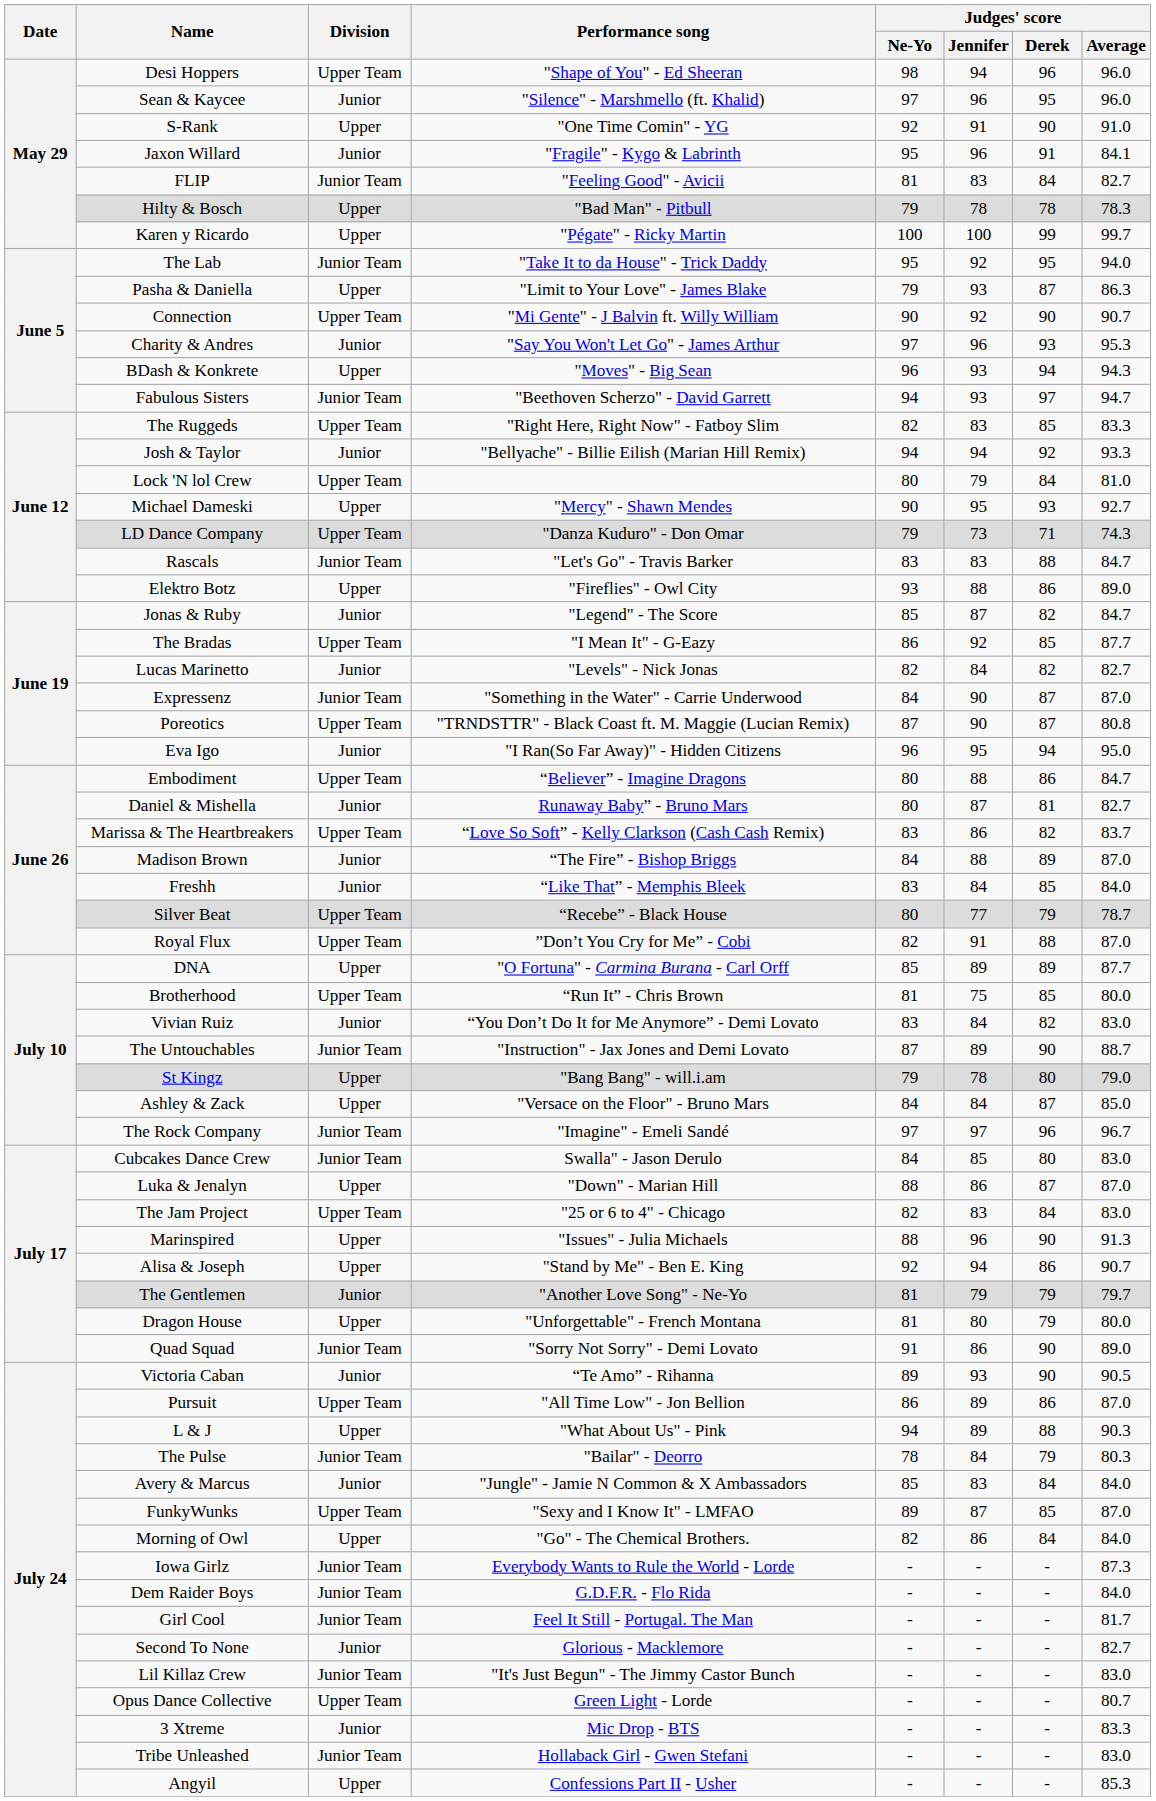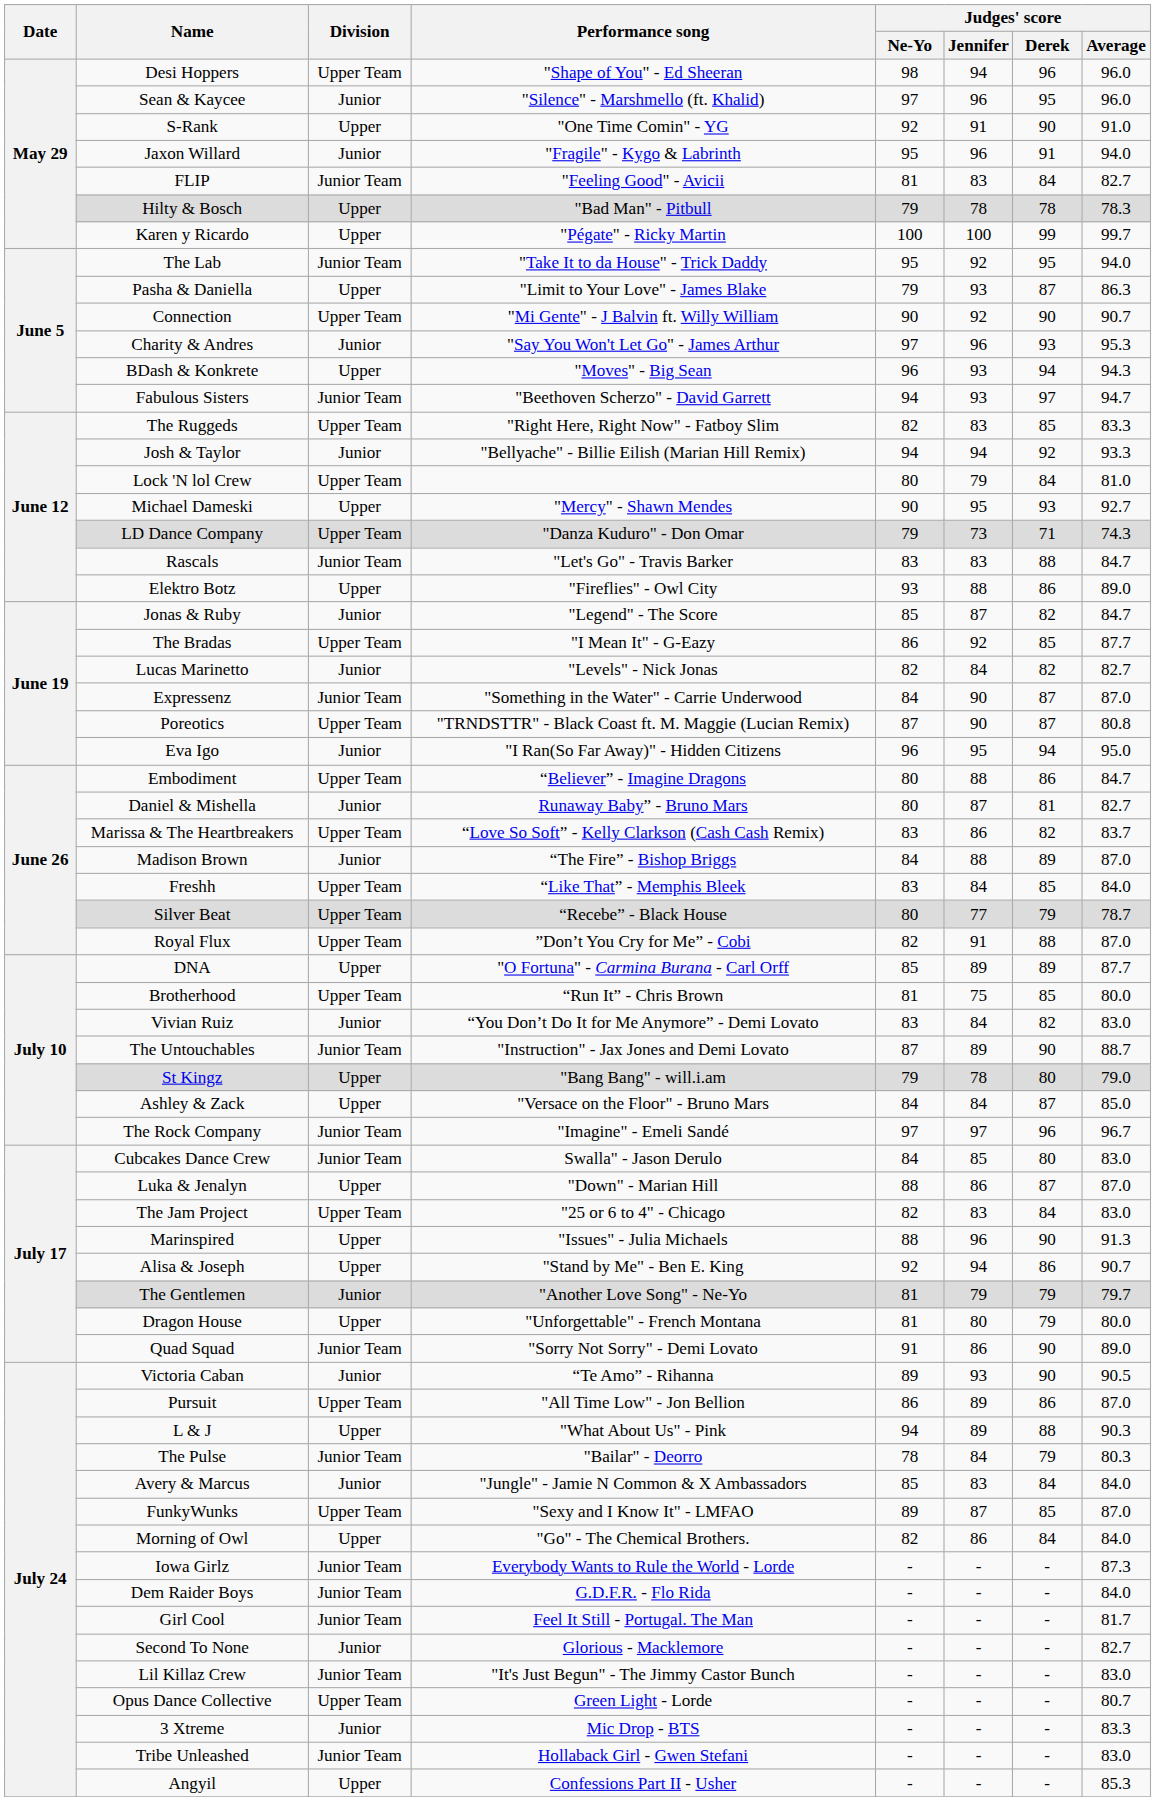(1116, 153) 84.1 -> (1116, 153) 94.0
(360, 886) Junior -> (360, 886) Upper Team
